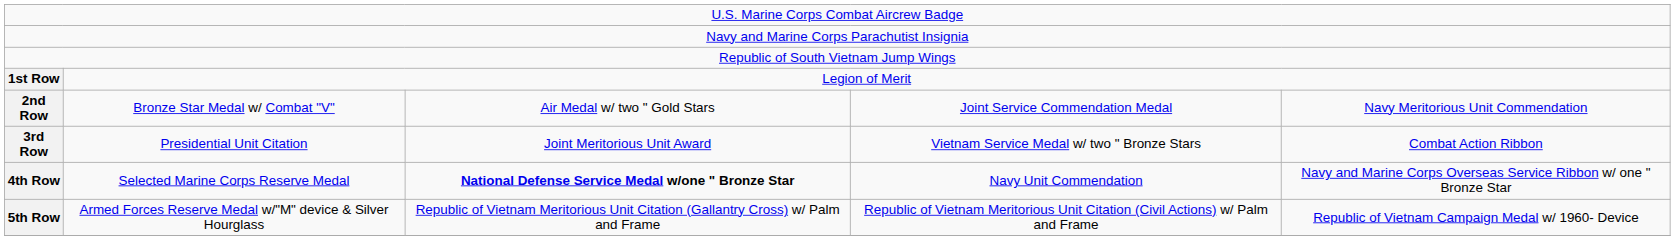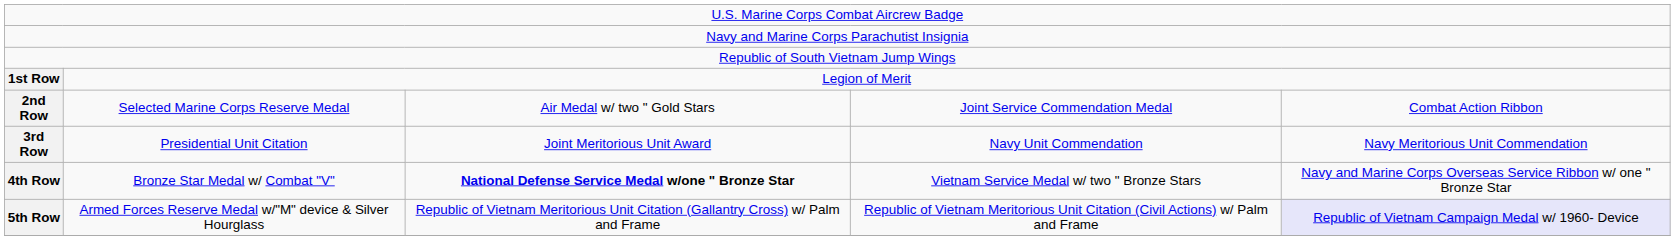(234, 107) Bronze Star Medal w/ Combat "V" -> (234, 107) Selected Marine Corps Reserve Medal
(1476, 107) Navy Meritorious Unit Commendation -> (1476, 107) Combat Action Ribbon
(1066, 144) Vietnam Service Medal w/ two " Bronze Stars -> (1066, 144) Navy Unit Commendation
(1476, 144) Combat Action Ribbon -> (1476, 144) Navy Meritorious Unit Commendation
(234, 180) Selected Marine Corps Reserve Medal -> (234, 180) Bronze Star Medal w/ Combat "V"
(1066, 180) Navy Unit Commendation -> (1066, 180) Vietnam Service Medal w/ two " Bronze Stars
(1476, 217) no background -> (1476, 217) lavender background
